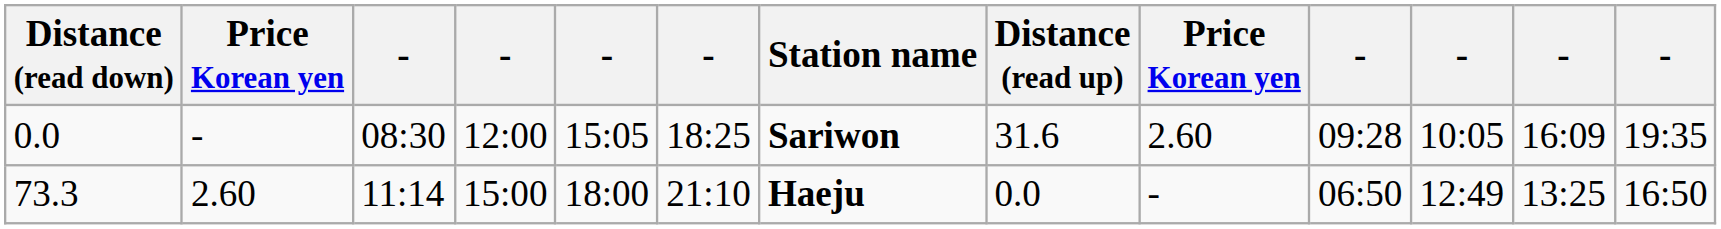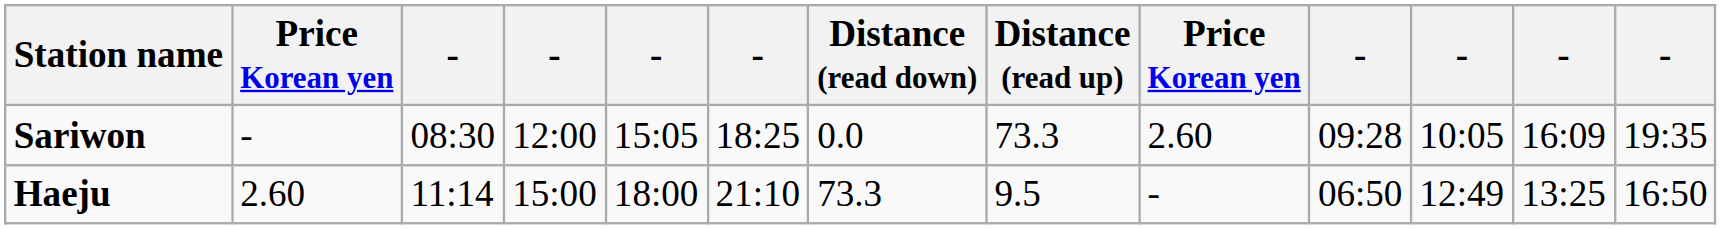columns swapped: (94, 54) <-> (873, 54)
(1027, 134) 31.6 -> (1027, 134) 73.3
(1018, 193) 0.0 -> (1018, 193) 9.5
